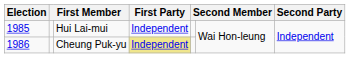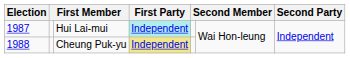(18, 28) 1985 -> (18, 28) 1987
(160, 28) no background -> (160, 28) paleturquoise background
(18, 45) 1986 -> (18, 45) 1988
